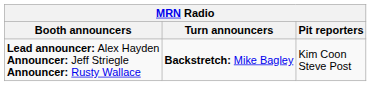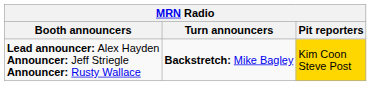(325, 60) no background -> (325, 60) gold background
